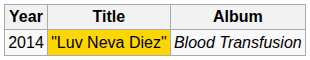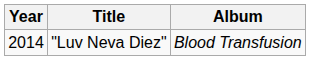(109, 42) gold background -> (109, 42) no background
